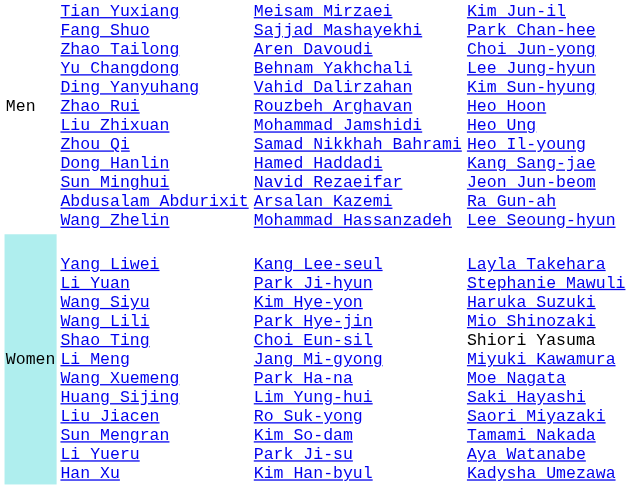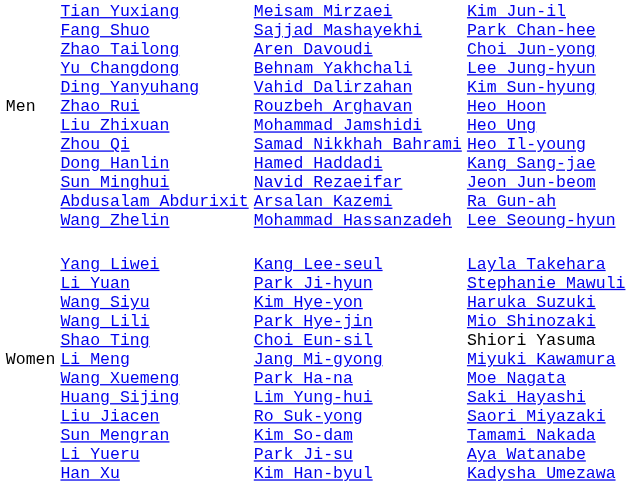(31, 359) paleturquoise background -> (31, 359) no background
